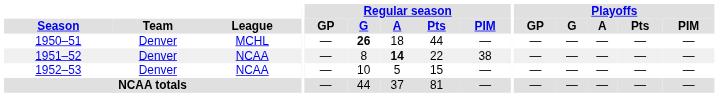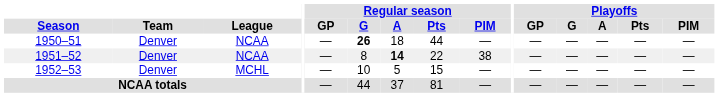(252, 41) MCHL -> (252, 41) NCAA
(252, 70) NCAA -> (252, 70) MCHL
